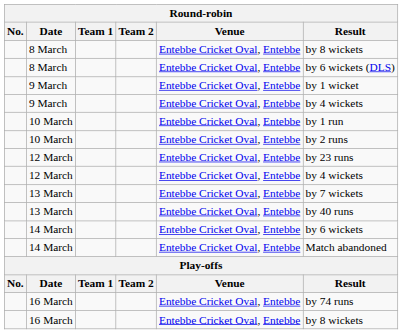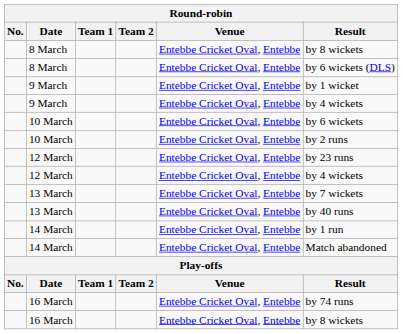(324, 121) by 1 run -> (334, 121) by 6 wickets
(334, 229) by 6 wickets -> (324, 229) by 1 run
